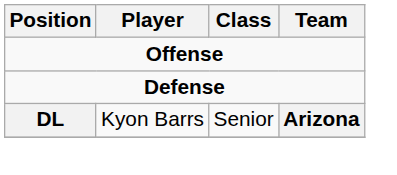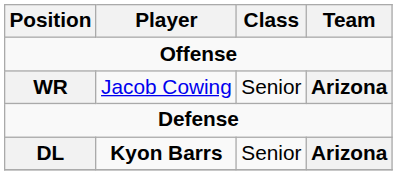+ row: (50, 86)
(153, 119) normal -> (166, 152) bold
